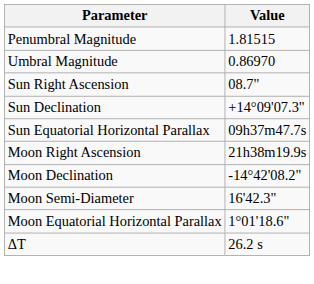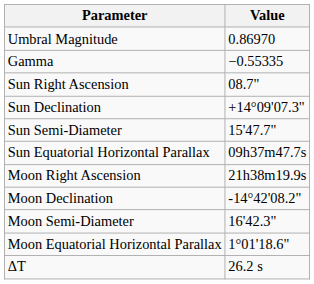- row: (72, 38)
+ row: (31, 61)
+ row: (65, 130)
